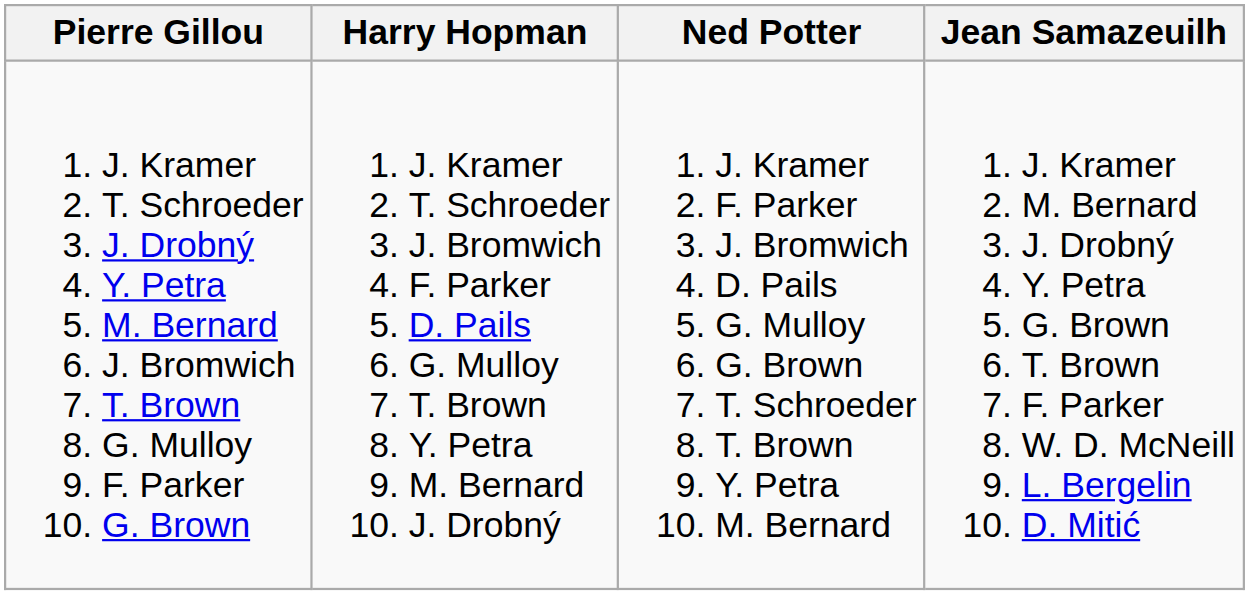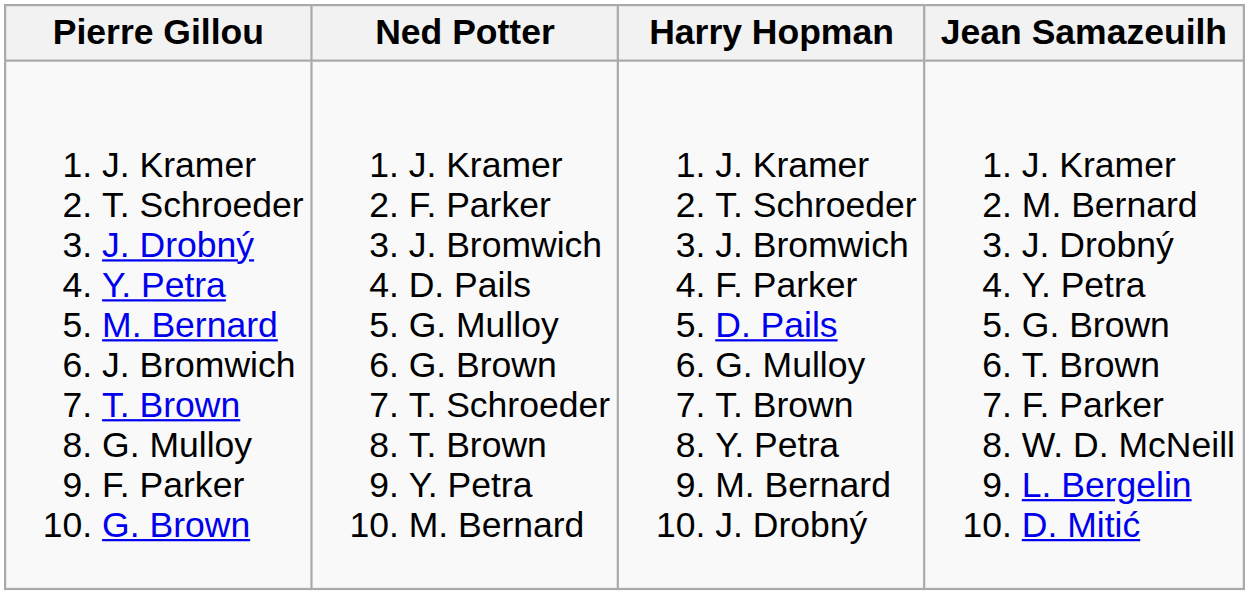columns swapped: (465, 32) <-> (772, 32)
